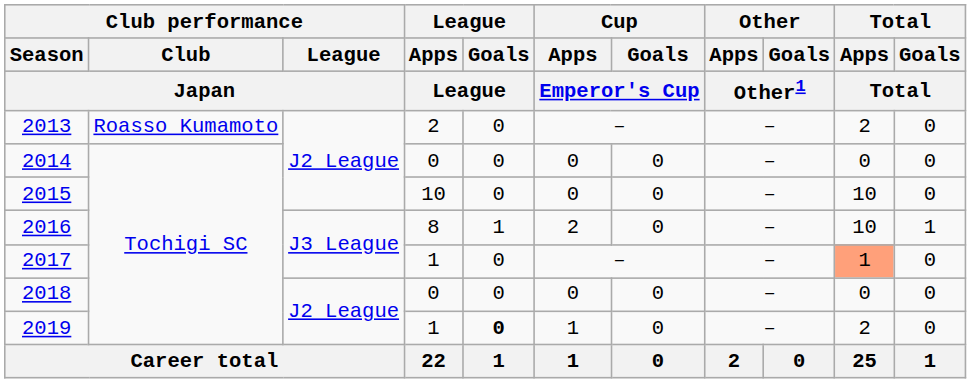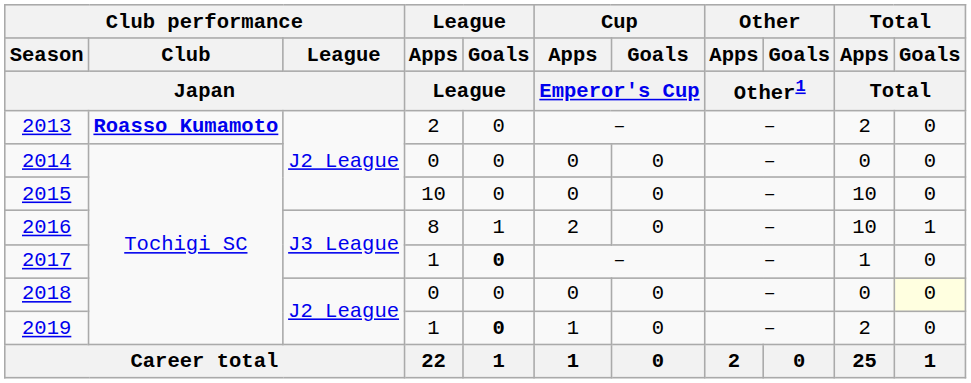(186, 127) normal -> (186, 127) bold
(499, 261) normal -> (499, 261) bold
(865, 261) lightsalmon background -> (865, 261) no background
(930, 295) no background -> (930, 295) lightyellow background
